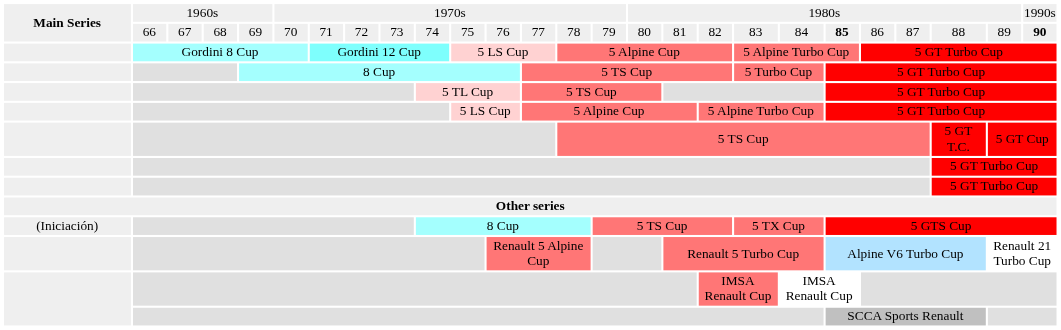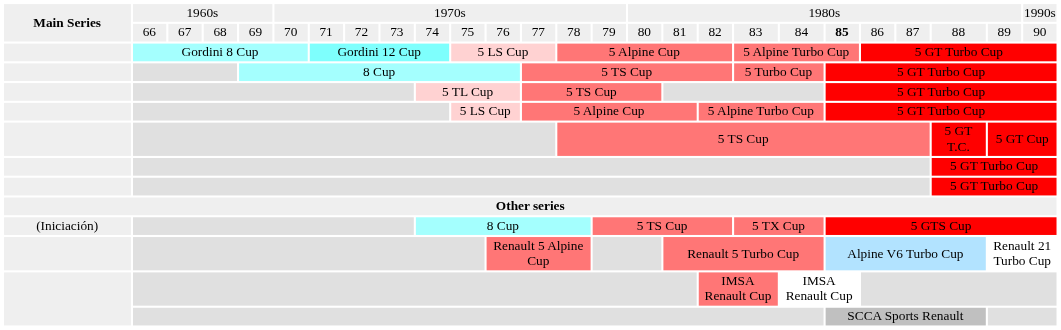(1040, 32) bold -> (1040, 32) normal
